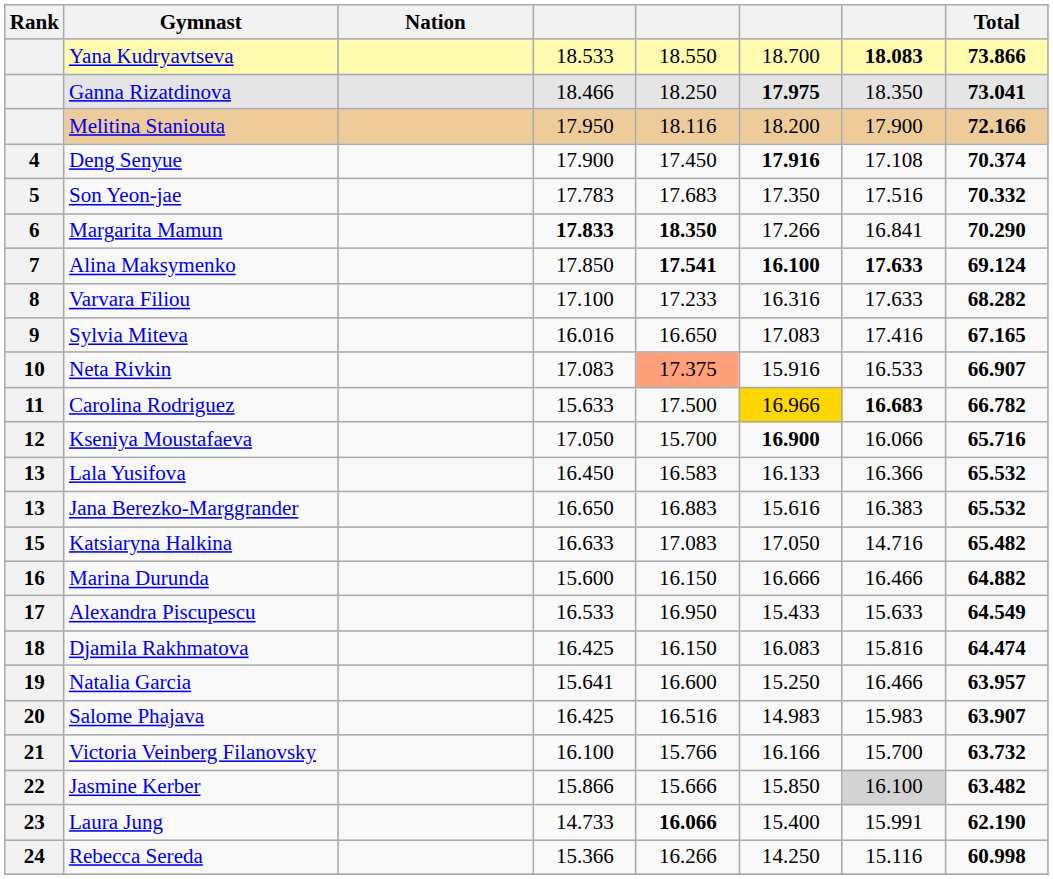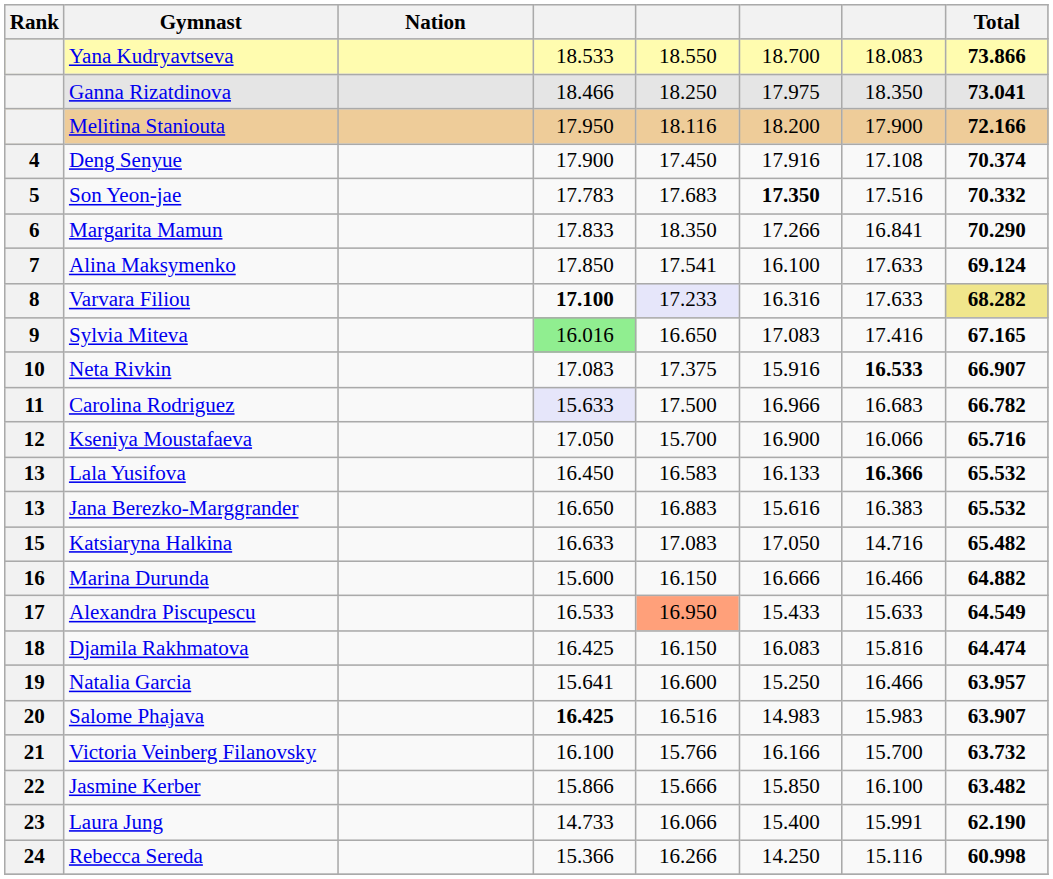(894, 56) bold -> (894, 56) normal
(791, 91) bold -> (791, 91) normal
(791, 160) bold -> (791, 160) normal
(791, 195) normal -> (791, 195) bold
(585, 230) bold -> (585, 230) normal
(688, 230) bold -> (688, 230) normal
(688, 264) bold -> (688, 264) normal
(791, 264) bold -> (791, 264) normal
(894, 264) bold -> (894, 264) normal
(585, 299) normal -> (585, 299) bold
(688, 299) no background -> (688, 299) lavender background
(997, 299) no background -> (997, 299) khaki background
(585, 334) no background -> (585, 334) lightgreen background
(688, 369) lightsalmon background -> (688, 369) no background
(894, 369) normal -> (894, 369) bold
(585, 404) no background -> (585, 404) lavender background
(791, 404) gold background -> (791, 404) no background
(894, 404) bold -> (894, 404) normal
(791, 438) bold -> (791, 438) normal
(894, 473) normal -> (894, 473) bold
(688, 612) no background -> (688, 612) lightsalmon background
(585, 717) normal -> (585, 717) bold
(894, 786) lightgrey background -> (894, 786) no background
(688, 821) bold -> (688, 821) normal
